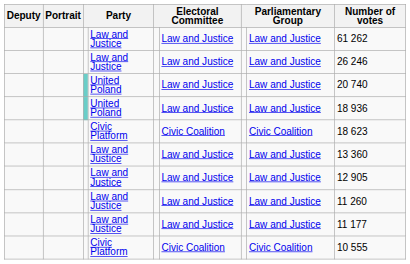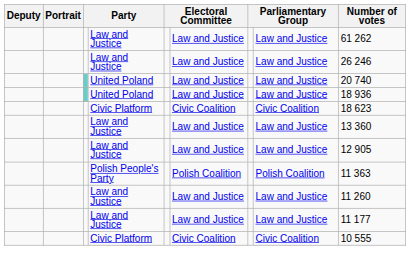+ row: (24, 173)
